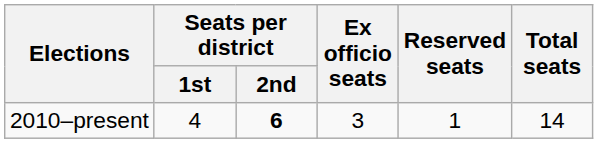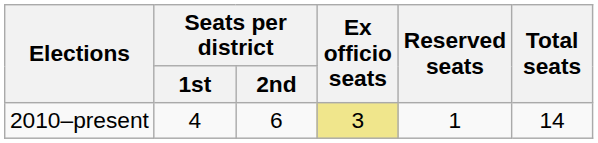(276, 120) bold -> (276, 120) normal
(358, 120) no background -> (358, 120) khaki background
